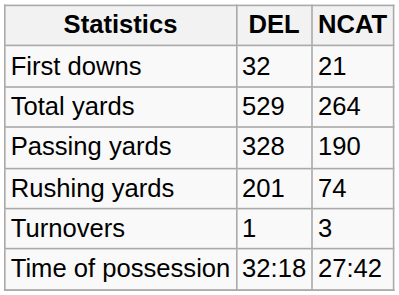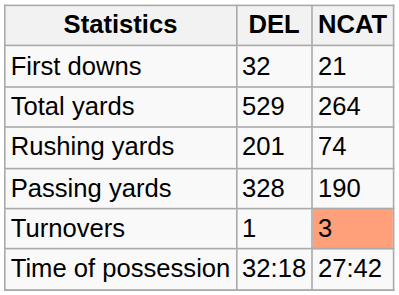rows swapped: (93, 187) <-> (91, 147)
(325, 228) no background -> (325, 228) lightsalmon background
